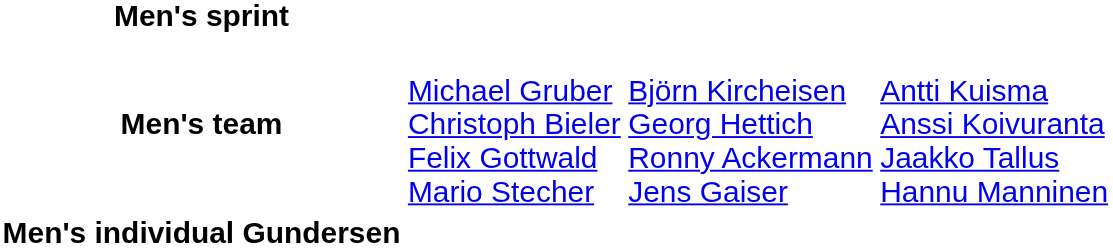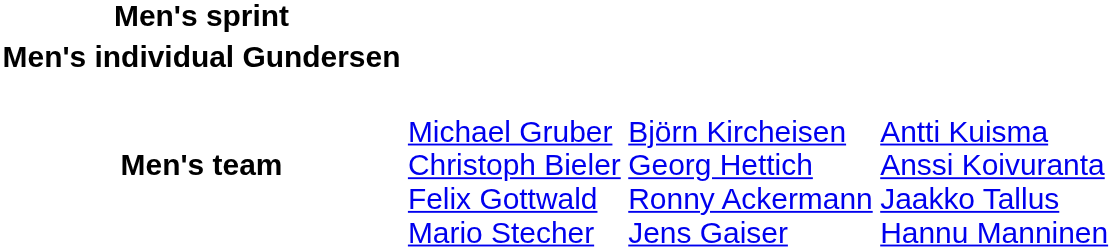rows swapped: (202, 232) <-> (202, 124)
